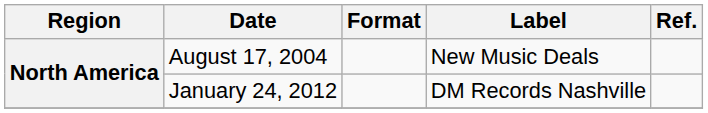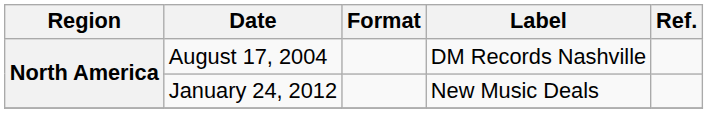(515, 56) New Music Deals -> (538, 56) DM Records Nashville
(538, 90) DM Records Nashville -> (515, 90) New Music Deals
